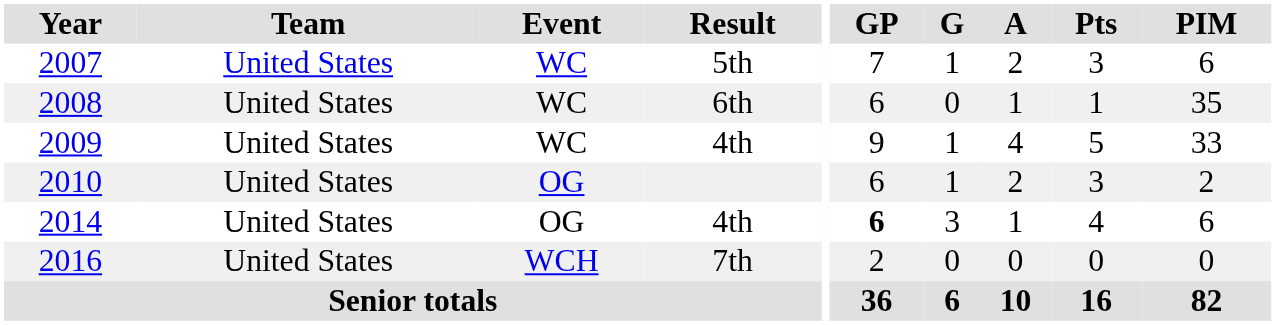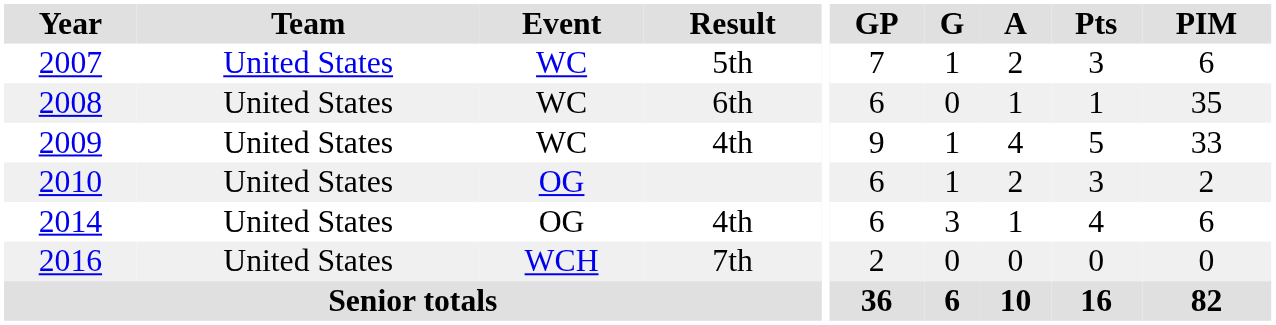(877, 221) bold -> (877, 221) normal
